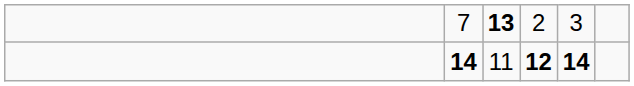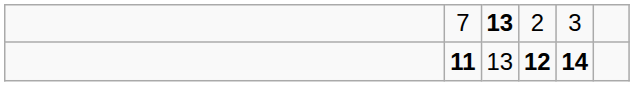(464, 61) 14 -> (463, 61) 11
(501, 61) 11 -> (500, 61) 13
